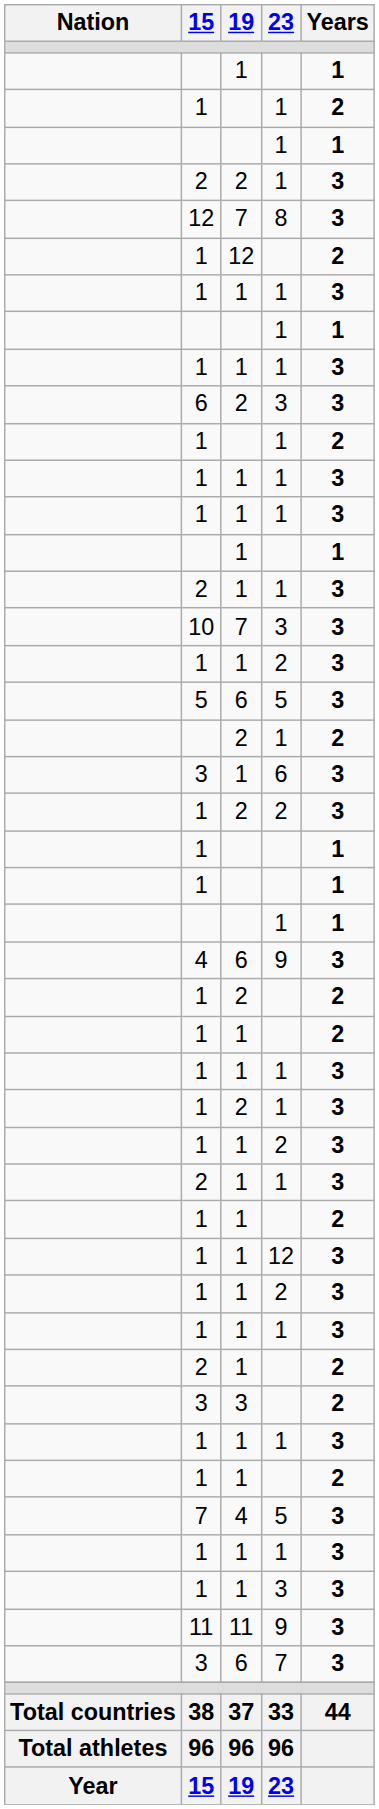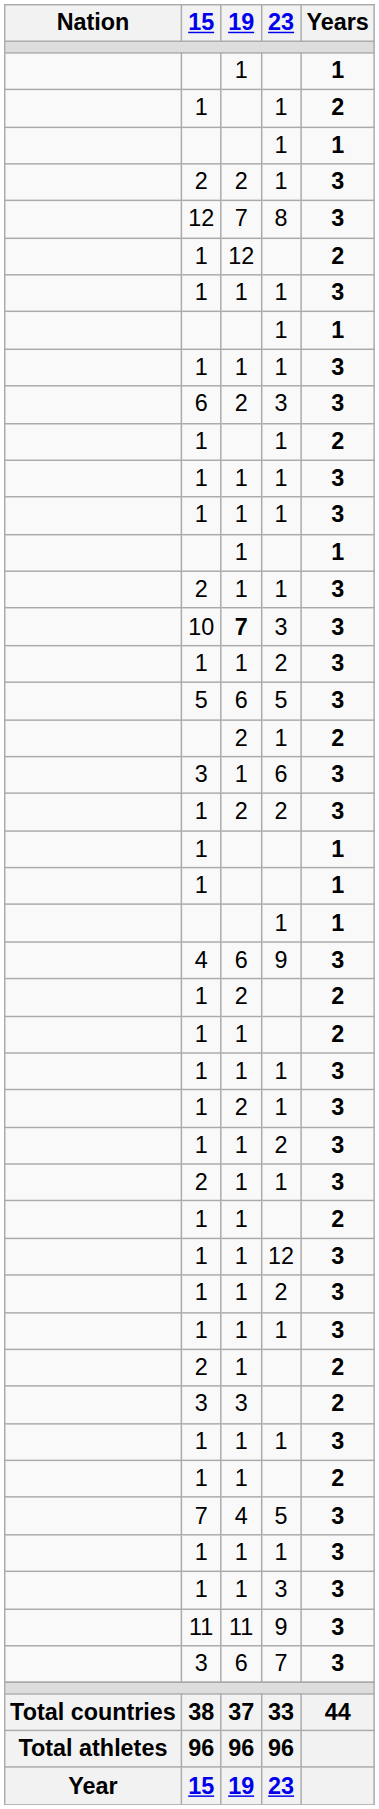(241, 626) normal -> (241, 626) bold
